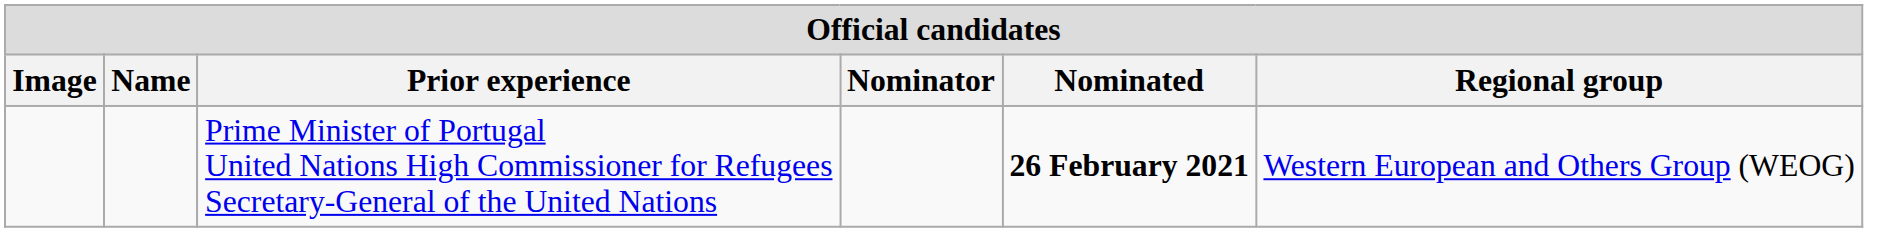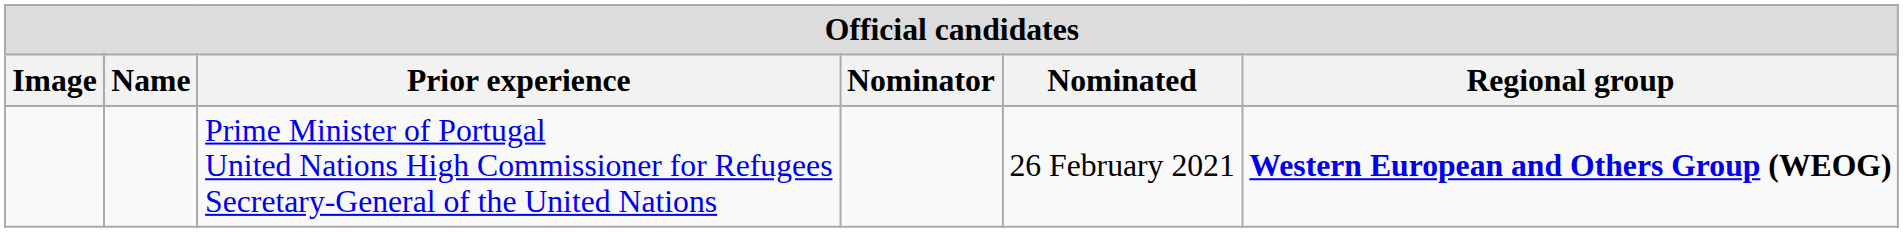(1129, 165) bold -> (1122, 165) normal
(1559, 165) normal -> (1570, 165) bold
